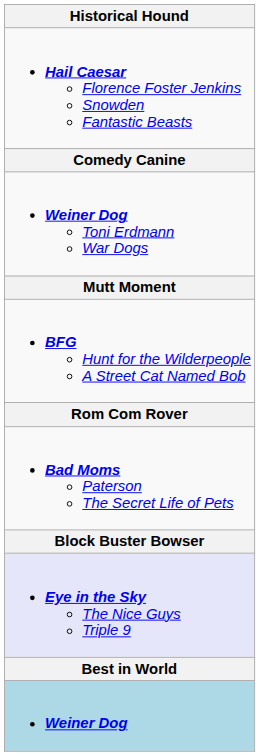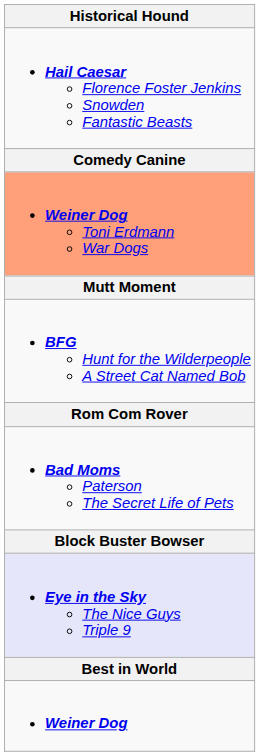(129, 232) no background -> (129, 232) lightsalmon background
(129, 724) lightblue background -> (129, 724) no background
